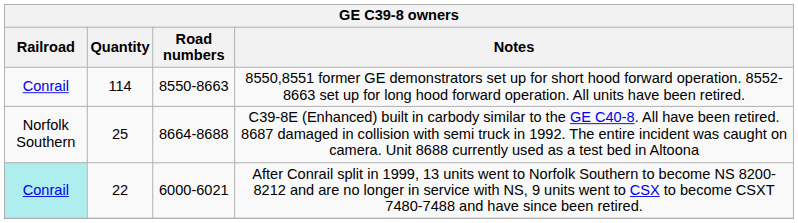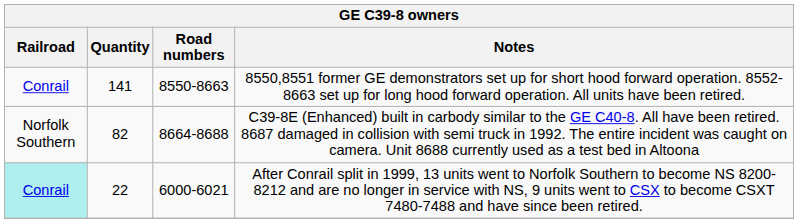(120, 86) 114 -> (120, 86) 141
(120, 134) 25 -> (120, 134) 82
